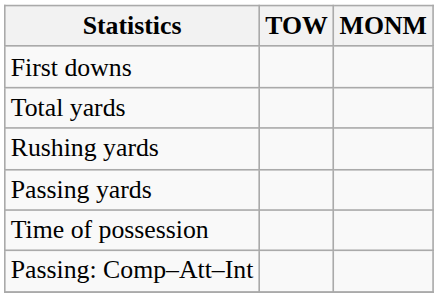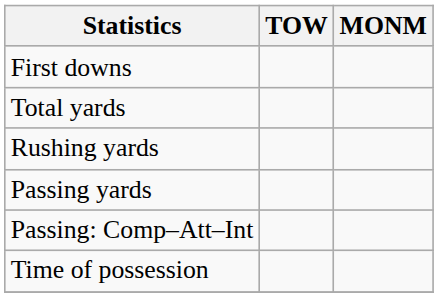rows swapped: (132, 270) <-> (110, 229)
